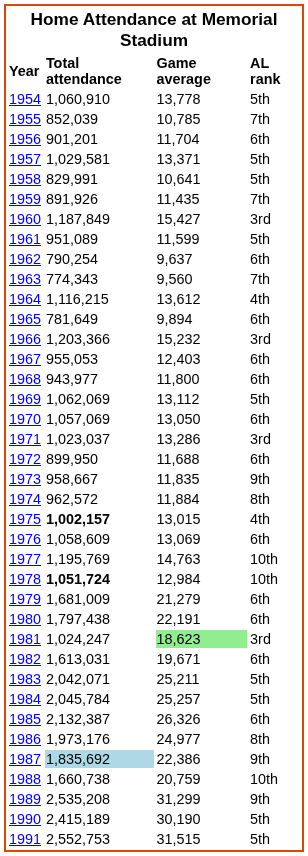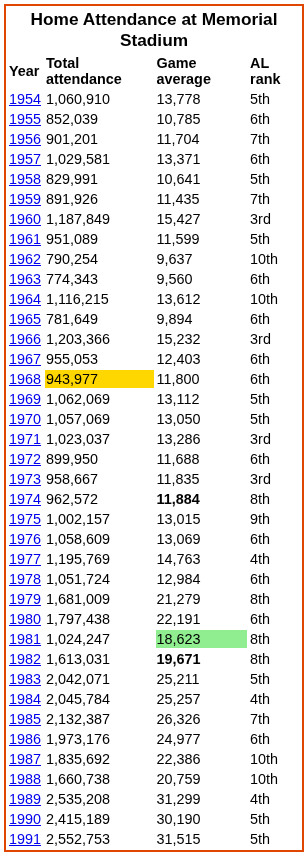(260, 119) 7th -> (260, 119) 6th
(260, 139) 6th -> (260, 139) 7th
(260, 159) 5th -> (260, 159) 6th
(260, 259) 6th -> (264, 259) 10th
(260, 279) 7th -> (260, 279) 6th
(260, 299) 4th -> (264, 299) 10th
(72, 379) no background -> (72, 379) gold background
(260, 419) 6th -> (260, 419) 5th
(260, 479) 9th -> (261, 479) 3rd
(178, 499) normal -> (178, 499) bold
(78, 519) bold -> (78, 519) normal
(260, 519) 4th -> (260, 519) 9th
(264, 559) 10th -> (260, 559) 4th
(78, 579) bold -> (78, 579) normal
(264, 579) 10th -> (260, 579) 6th
(260, 599) 6th -> (260, 599) 8th
(261, 639) 3rd -> (260, 639) 8th
(179, 659) normal -> (179, 659) bold
(260, 659) 6th -> (260, 659) 8th
(260, 699) 5th -> (260, 699) 4th
(260, 719) 6th -> (260, 719) 7th
(260, 739) 8th -> (260, 739) 6th
(78, 759) lightblue background -> (78, 759) no background
(260, 759) 9th -> (264, 759) 10th
(260, 799) 9th -> (260, 799) 4th
